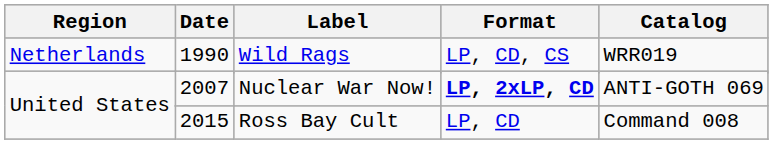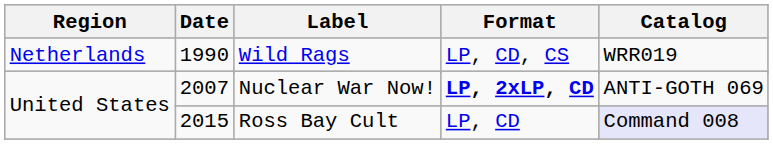(671, 122) no background -> (671, 122) lavender background
